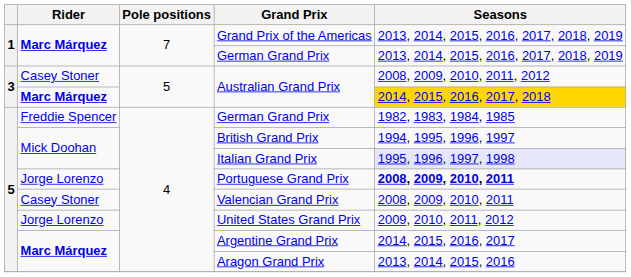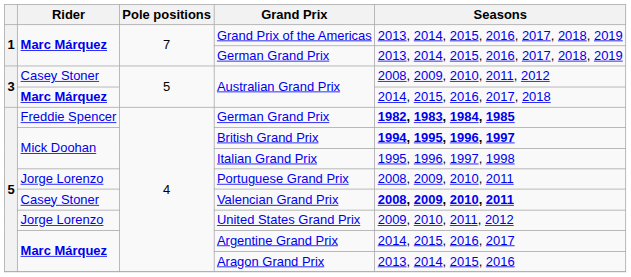(464, 96) gold background -> (464, 96) no background
(446, 117) normal -> (446, 117) bold
(446, 138) normal -> (446, 138) bold
(446, 158) lavender background -> (446, 158) no background
(446, 179) bold -> (446, 179) normal
(446, 199) normal -> (446, 199) bold
